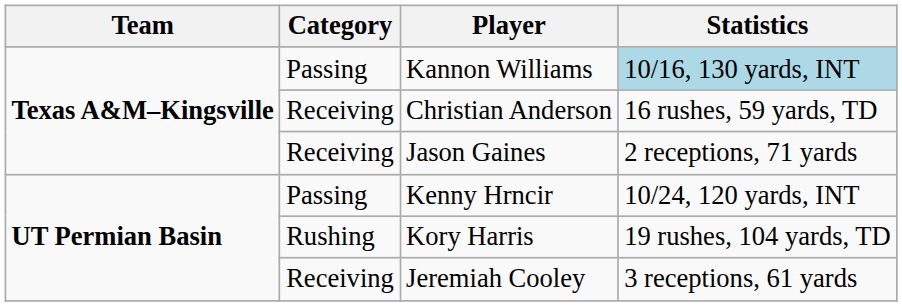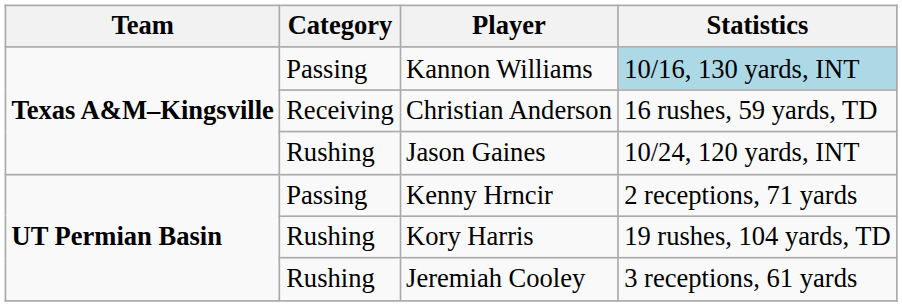(340, 152) Receiving -> (330, 152) Rushing
(741, 152) 2 receptions, 71 yards -> (742, 152) 10/24, 120 yards, INT
(742, 194) 10/24, 120 yards, INT -> (741, 194) 2 receptions, 71 yards
(340, 278) Receiving -> (330, 278) Rushing
